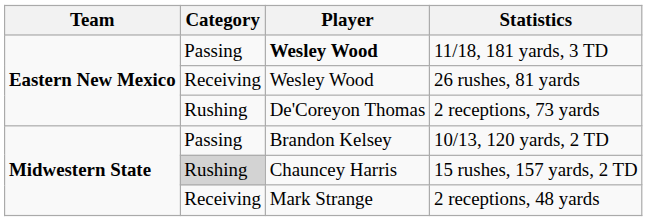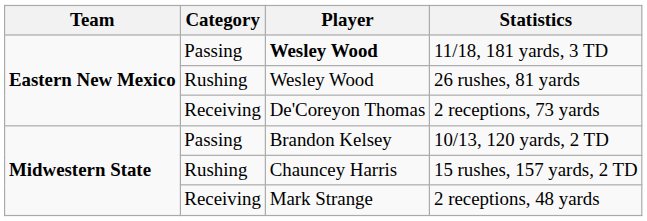(223, 80) Receiving -> (216, 80) Rushing
(216, 110) Rushing -> (223, 110) Receiving
(216, 170) lightgrey background -> (216, 170) no background
